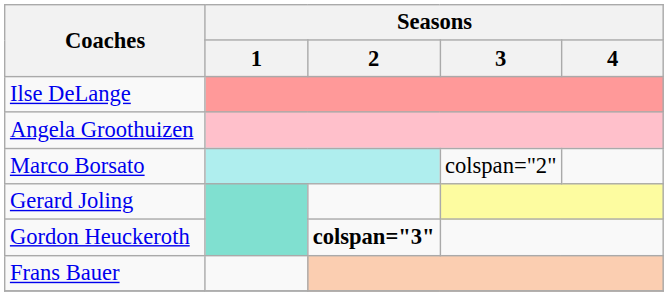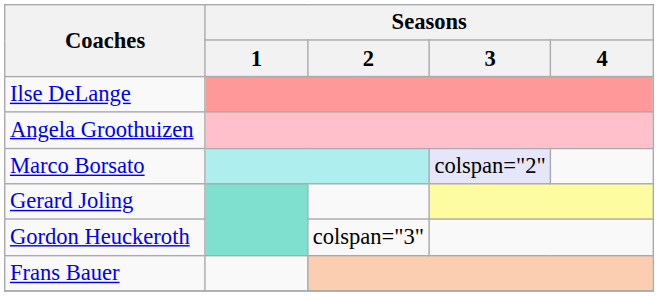(501, 165) no background -> (490, 165) lavender background
(374, 237) bold -> (368, 237) normal
